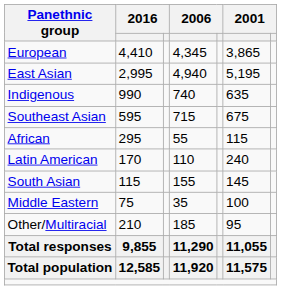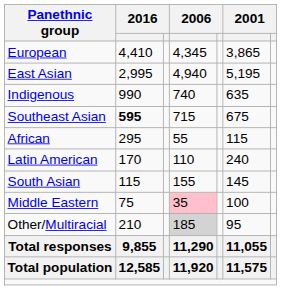(130, 116) normal -> (130, 116) bold
(180, 203) no background -> (180, 203) pink background
(184, 224) no background -> (184, 224) lightgrey background
